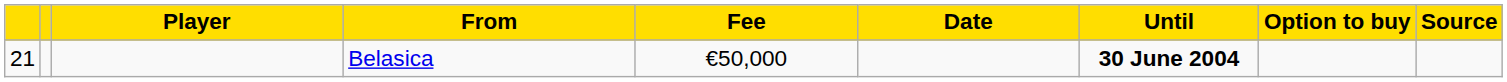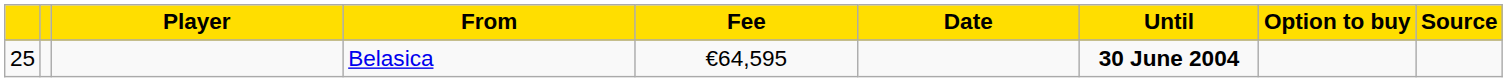(22, 58) 21 -> (22, 58) 25
(746, 58) €50,000 -> (746, 58) €64,595
